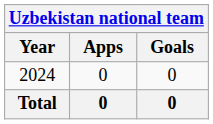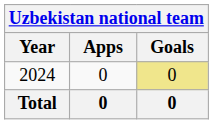(172, 75) no background -> (172, 75) khaki background
